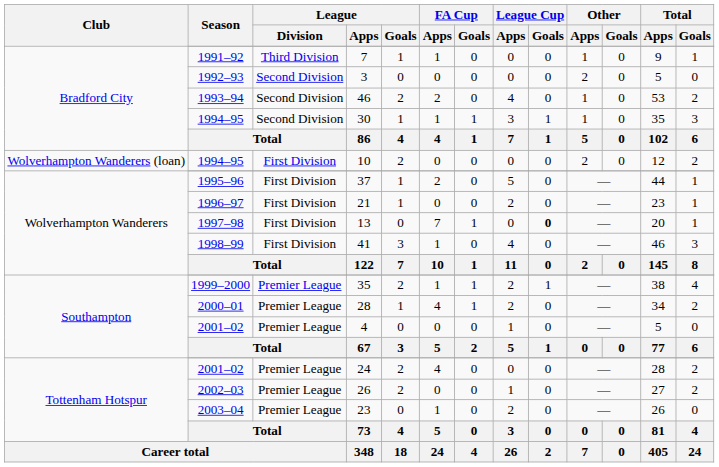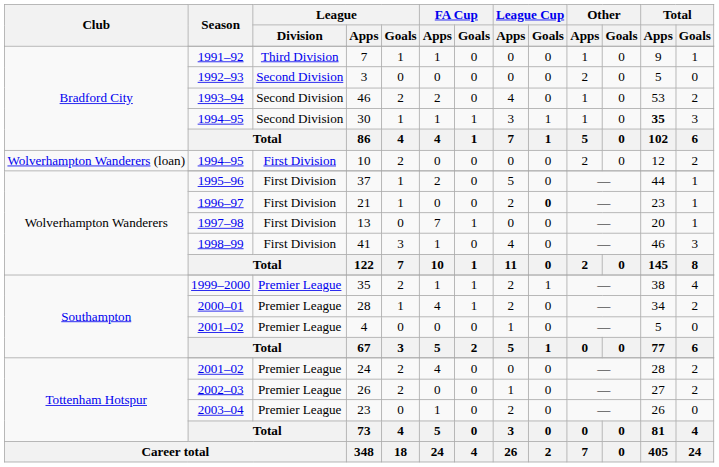(658, 118) normal -> (658, 118) bold
(548, 202) normal -> (548, 202) bold
(548, 222) bold -> (548, 222) normal
